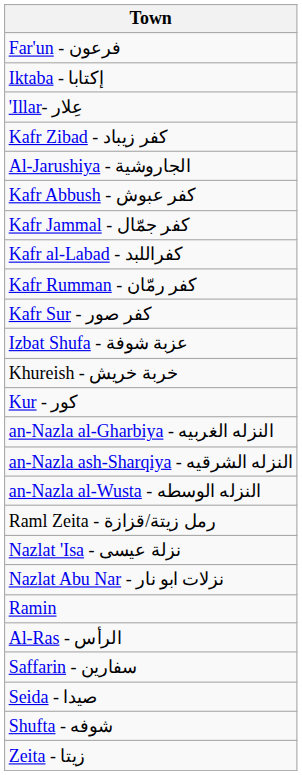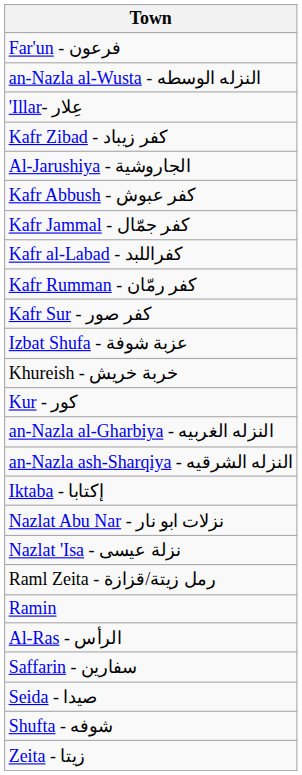(56, 77) Iktaba - إكتابا -> (135, 77) an-Nazla al-Wusta - النزله الوسطه
(135, 491) an-Nazla al-Wusta - النزله الوسطه -> (56, 491) Iktaba - إكتابا
(112, 520) Raml Zeita - رمل زيتة/قزازة -> (116, 520) Nazlat Abu Nar - نزلات ابو نار
(116, 579) Nazlat Abu Nar - نزلات ابو نار -> (112, 579) Raml Zeita - رمل زيتة/قزازة
